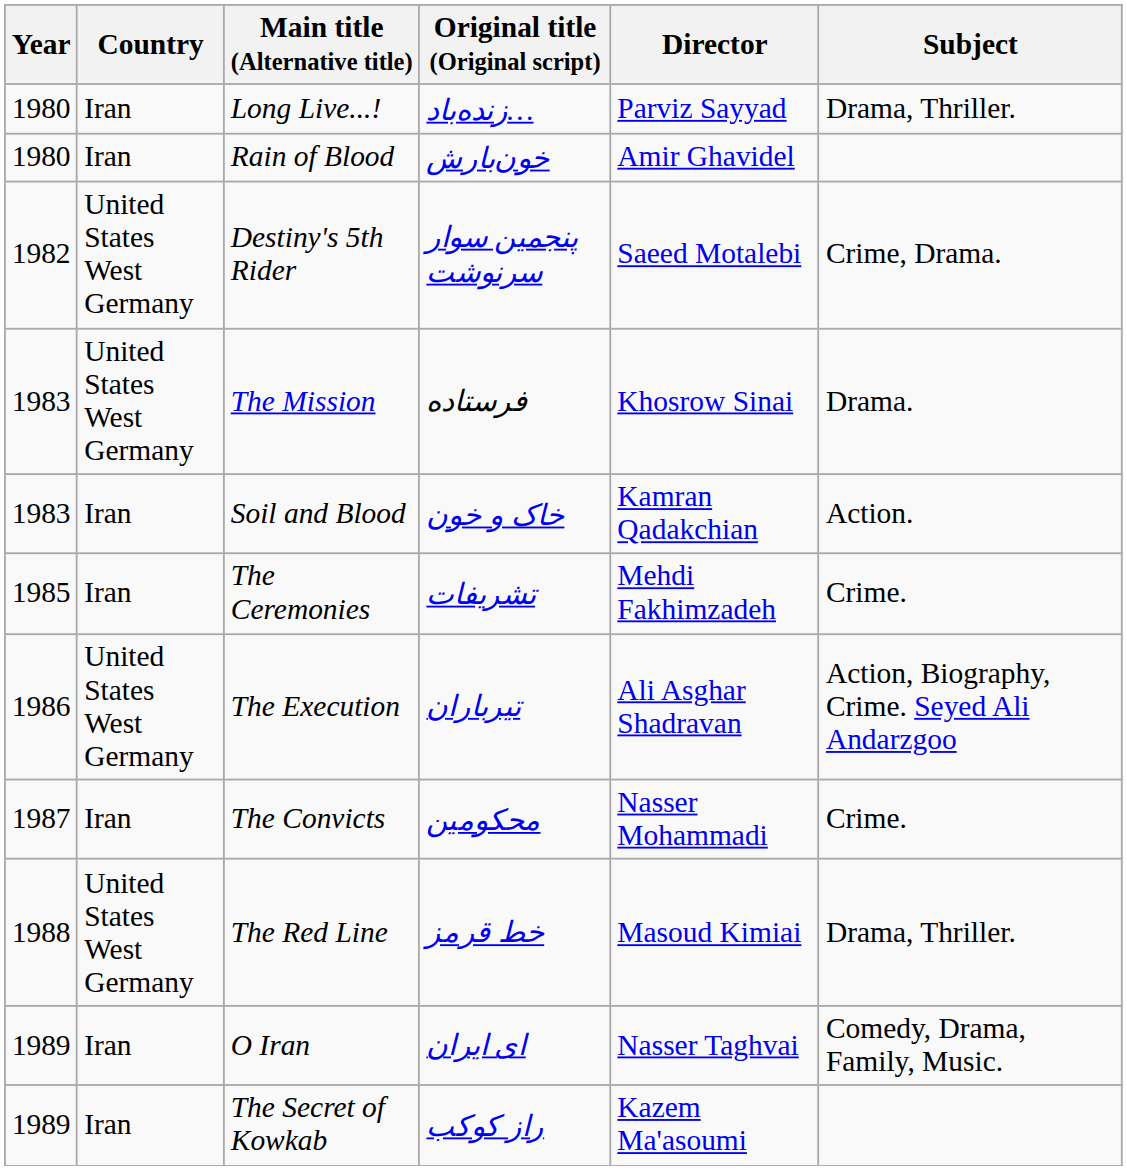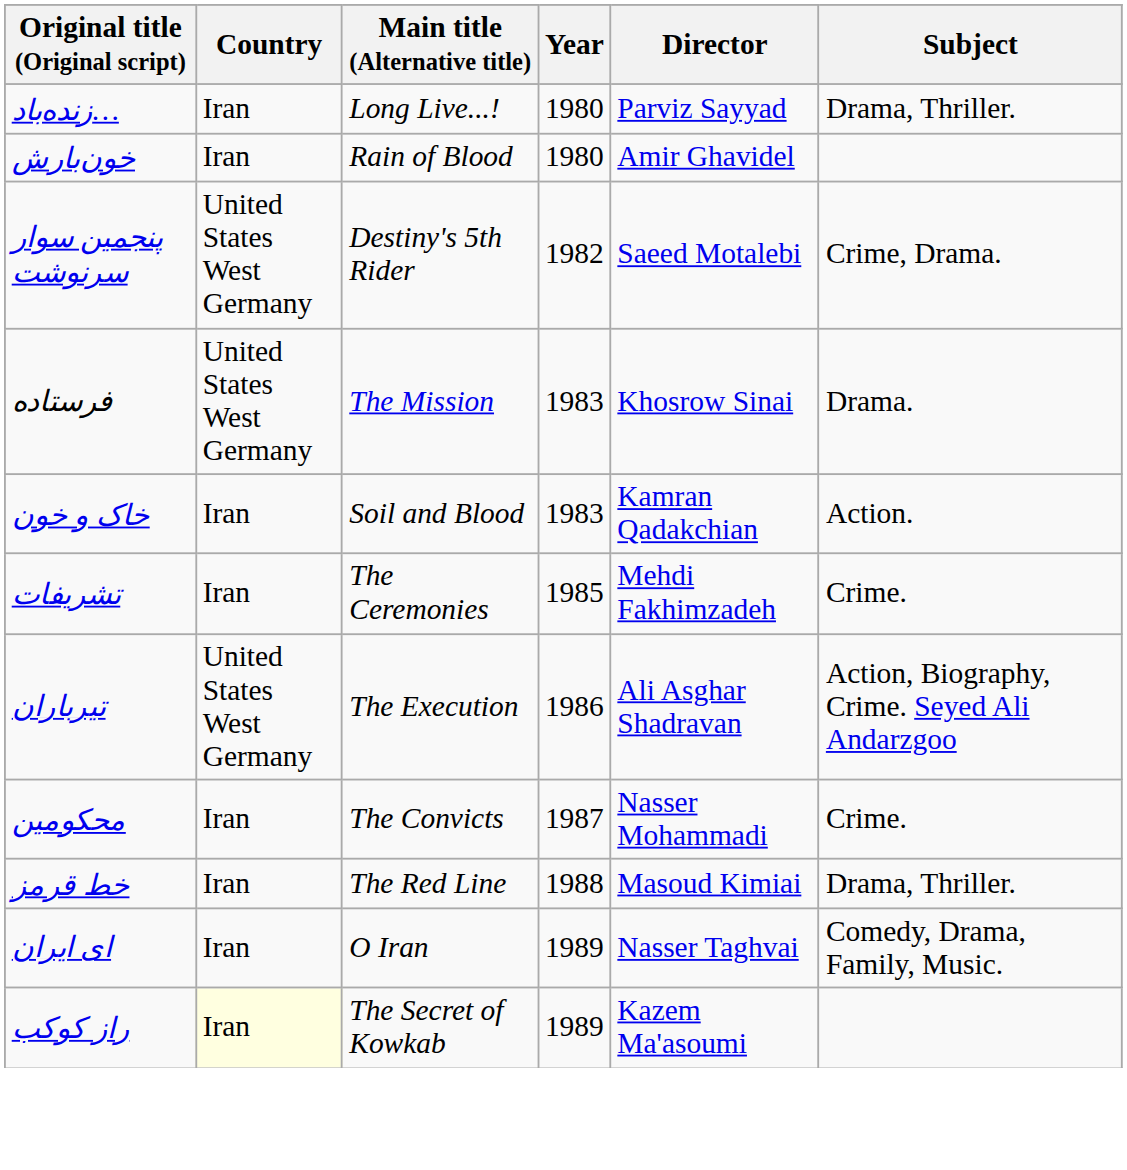columns swapped: (41, 44) <-> (515, 44)
(139, 931) United States West Germany -> (226, 883) Iran
(108, 1124) no background -> (226, 1027) lightyellow background
